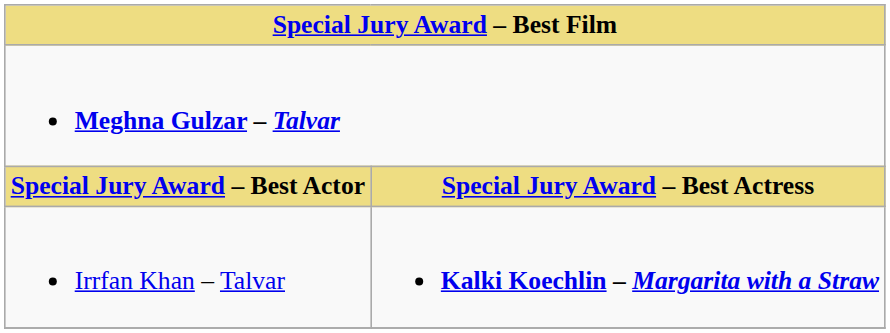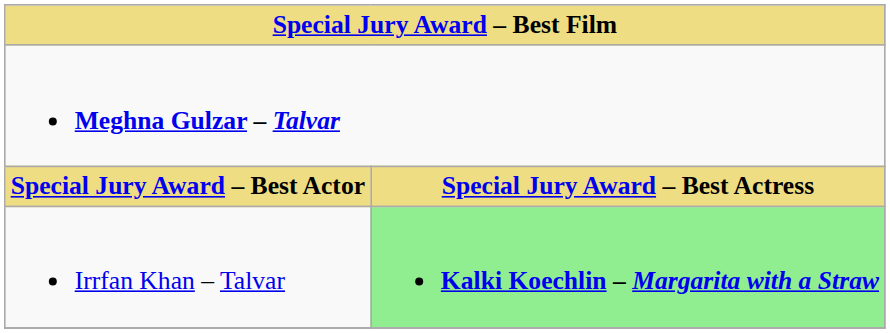(628, 281) no background -> (628, 281) lightgreen background
